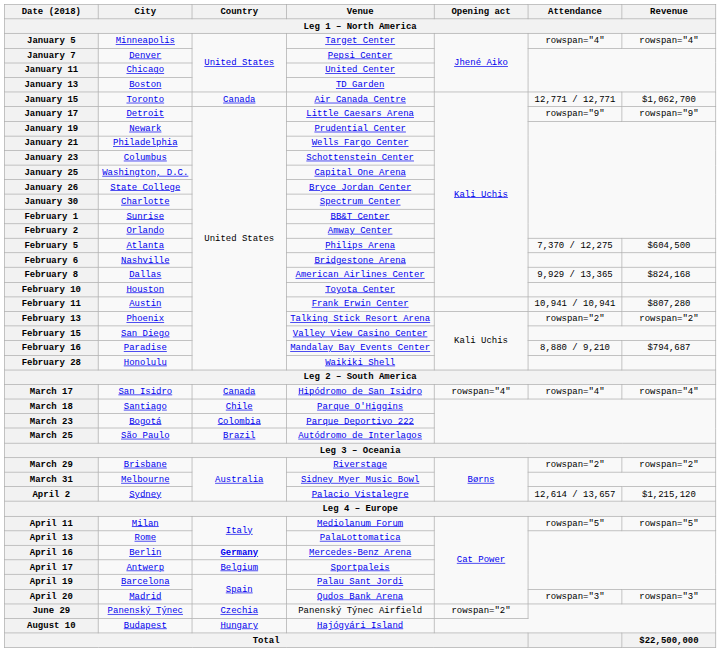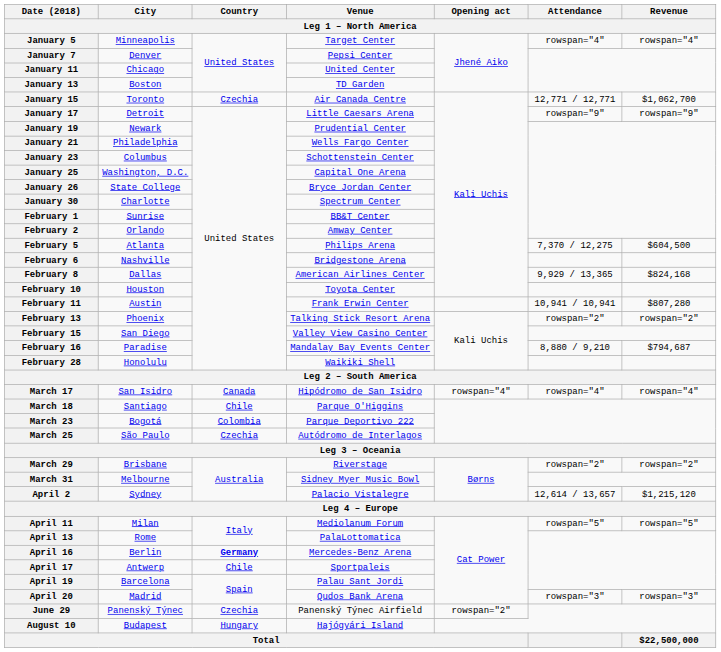(239, 99) Canada -> (239, 99) Czechia
(239, 436) Brazil -> (239, 436) Czechia
(239, 567) Belgium -> (239, 567) Chile
